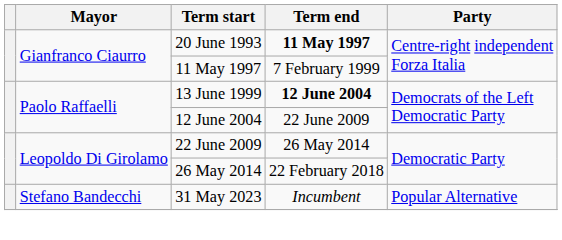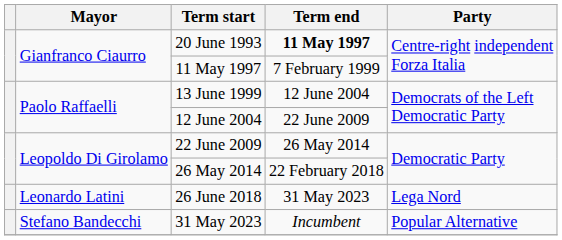(326, 94) bold -> (326, 94) normal
+ row: (218, 196)
